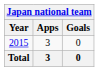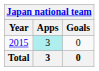(48, 43) no background -> (48, 43) paleturquoise background
